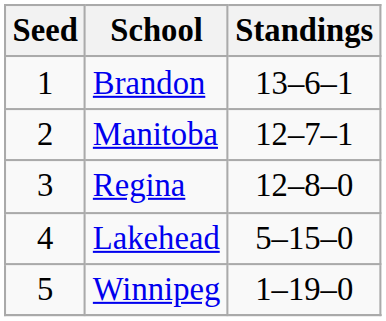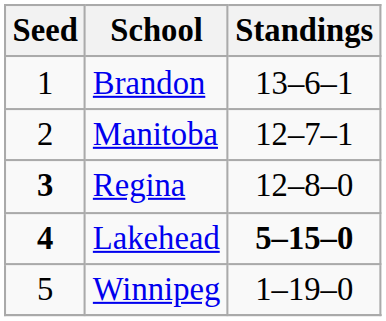(45, 185) normal -> (45, 185) bold
(45, 237) normal -> (45, 237) bold
(304, 237) normal -> (304, 237) bold
